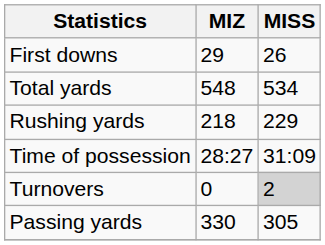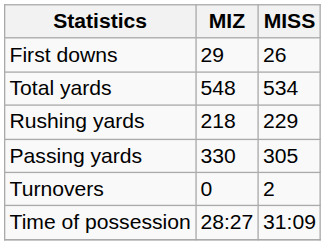rows swapped: (76, 222) <-> (100, 155)
(269, 188) lightgrey background -> (269, 188) no background
